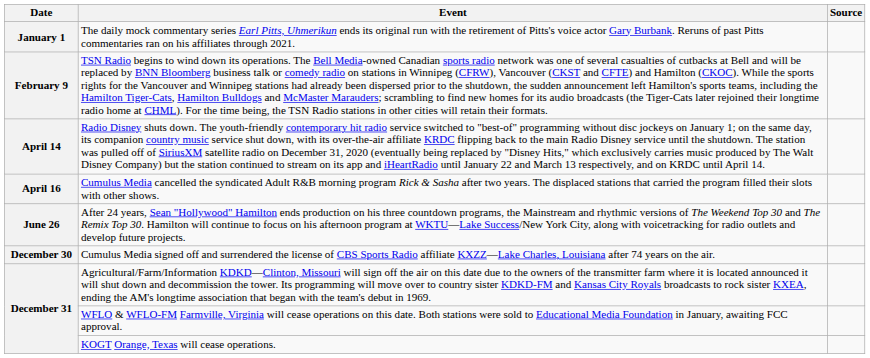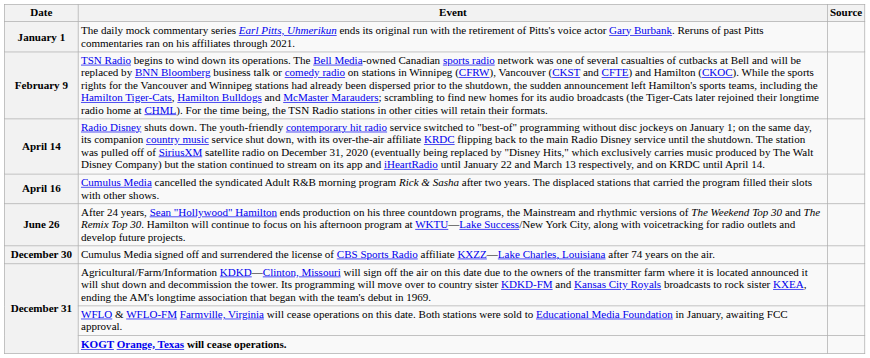(178, 344) normal -> (184, 344) bold
